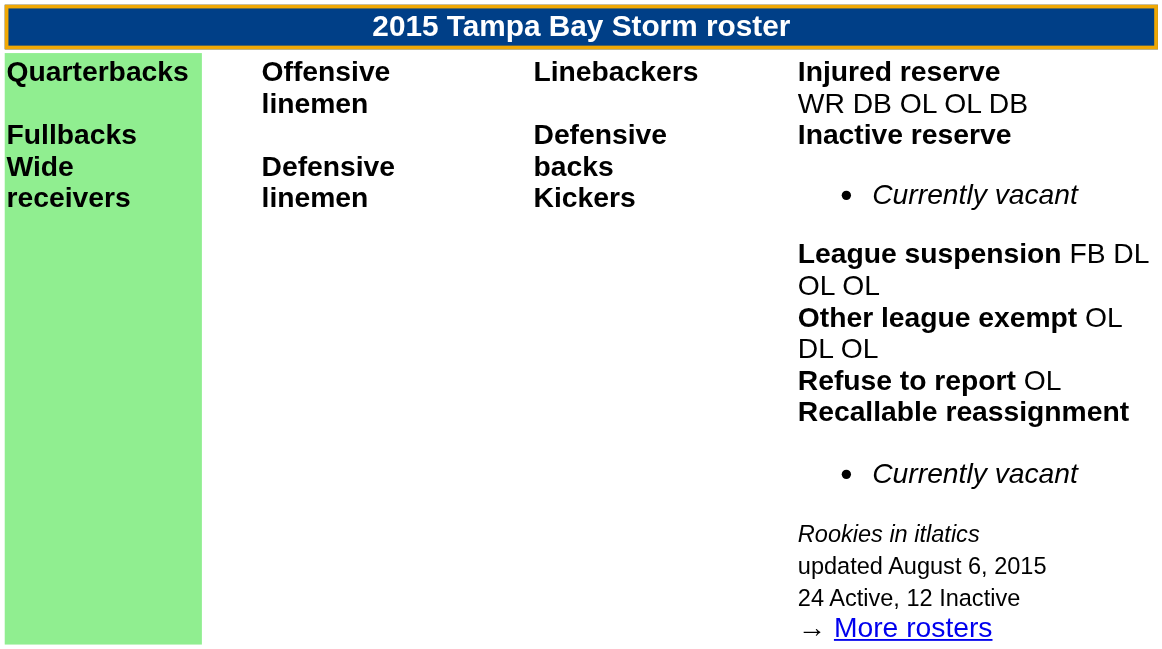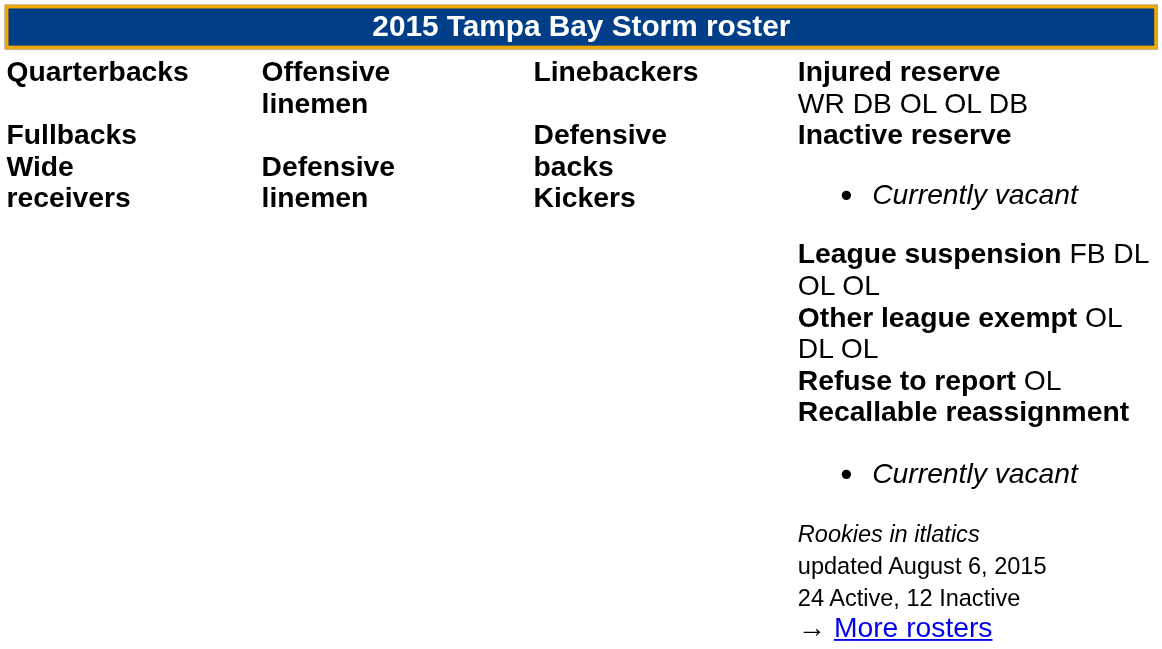(98, 134) lightgreen background -> (98, 134) no background
